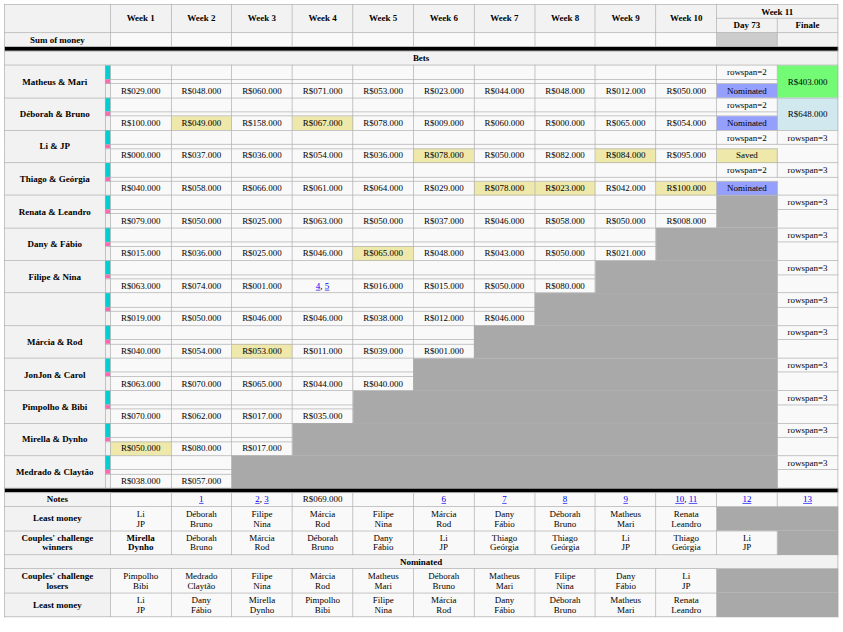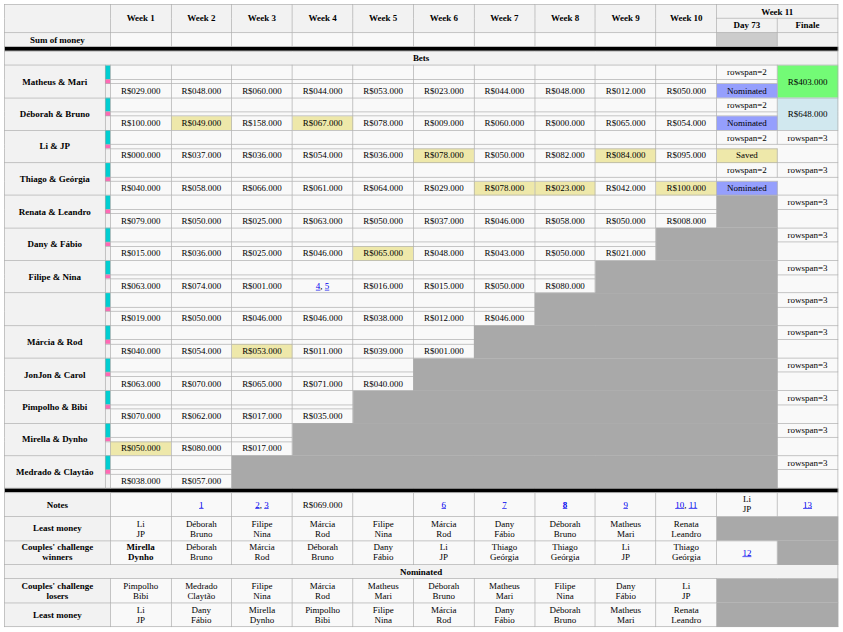(323, 90) R$071.000 -> (323, 90) R$044.000
(323, 383) R$044.000 -> (323, 383) R$071.000
(565, 499) normal -> (565, 504) bold
(747, 499) 12 -> (747, 504) Li JP
(747, 542) Li JP -> (747, 552) 12
